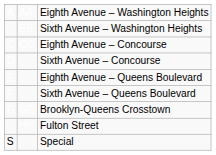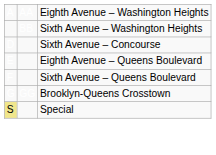- row: (103, 45)
- row: (69, 126)
(10, 142) no background -> (10, 110) khaki background
